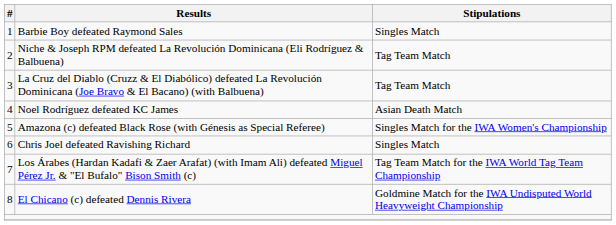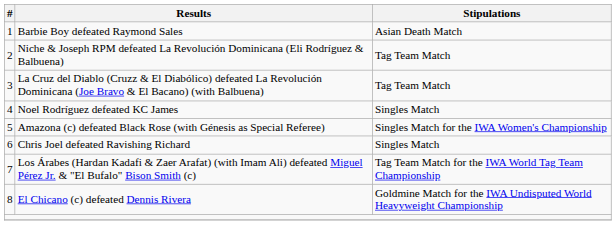(407, 31) Singles Match -> (419, 31) Asian Death Match
(419, 109) Asian Death Match -> (407, 109) Singles Match
